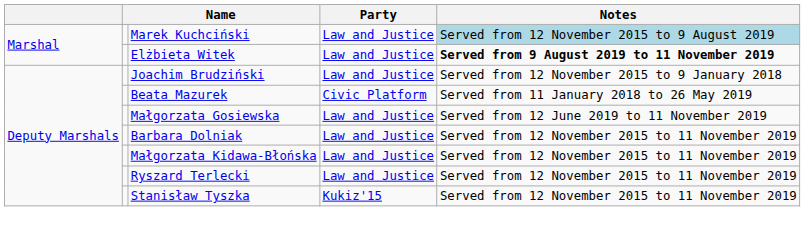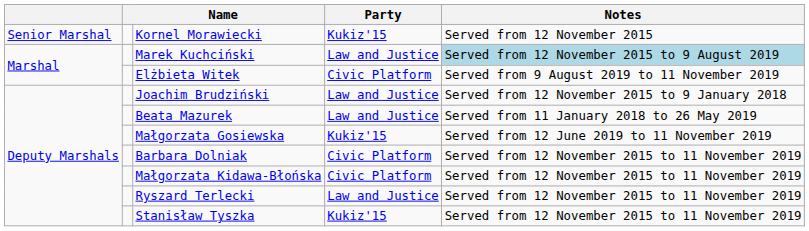+ row: (199, 35)
(378, 55) Law and Justice -> (379, 75) Civic Platform
(607, 55) bold -> (612, 75) normal
(375, 95) Civic Platform -> (383, 115) Law and Justice
(378, 115) Law and Justice -> (357, 135) Kukiz'15
(378, 135) Law and Justice -> (379, 155) Civic Platform
(378, 155) Law and Justice -> (379, 176) Civic Platform
